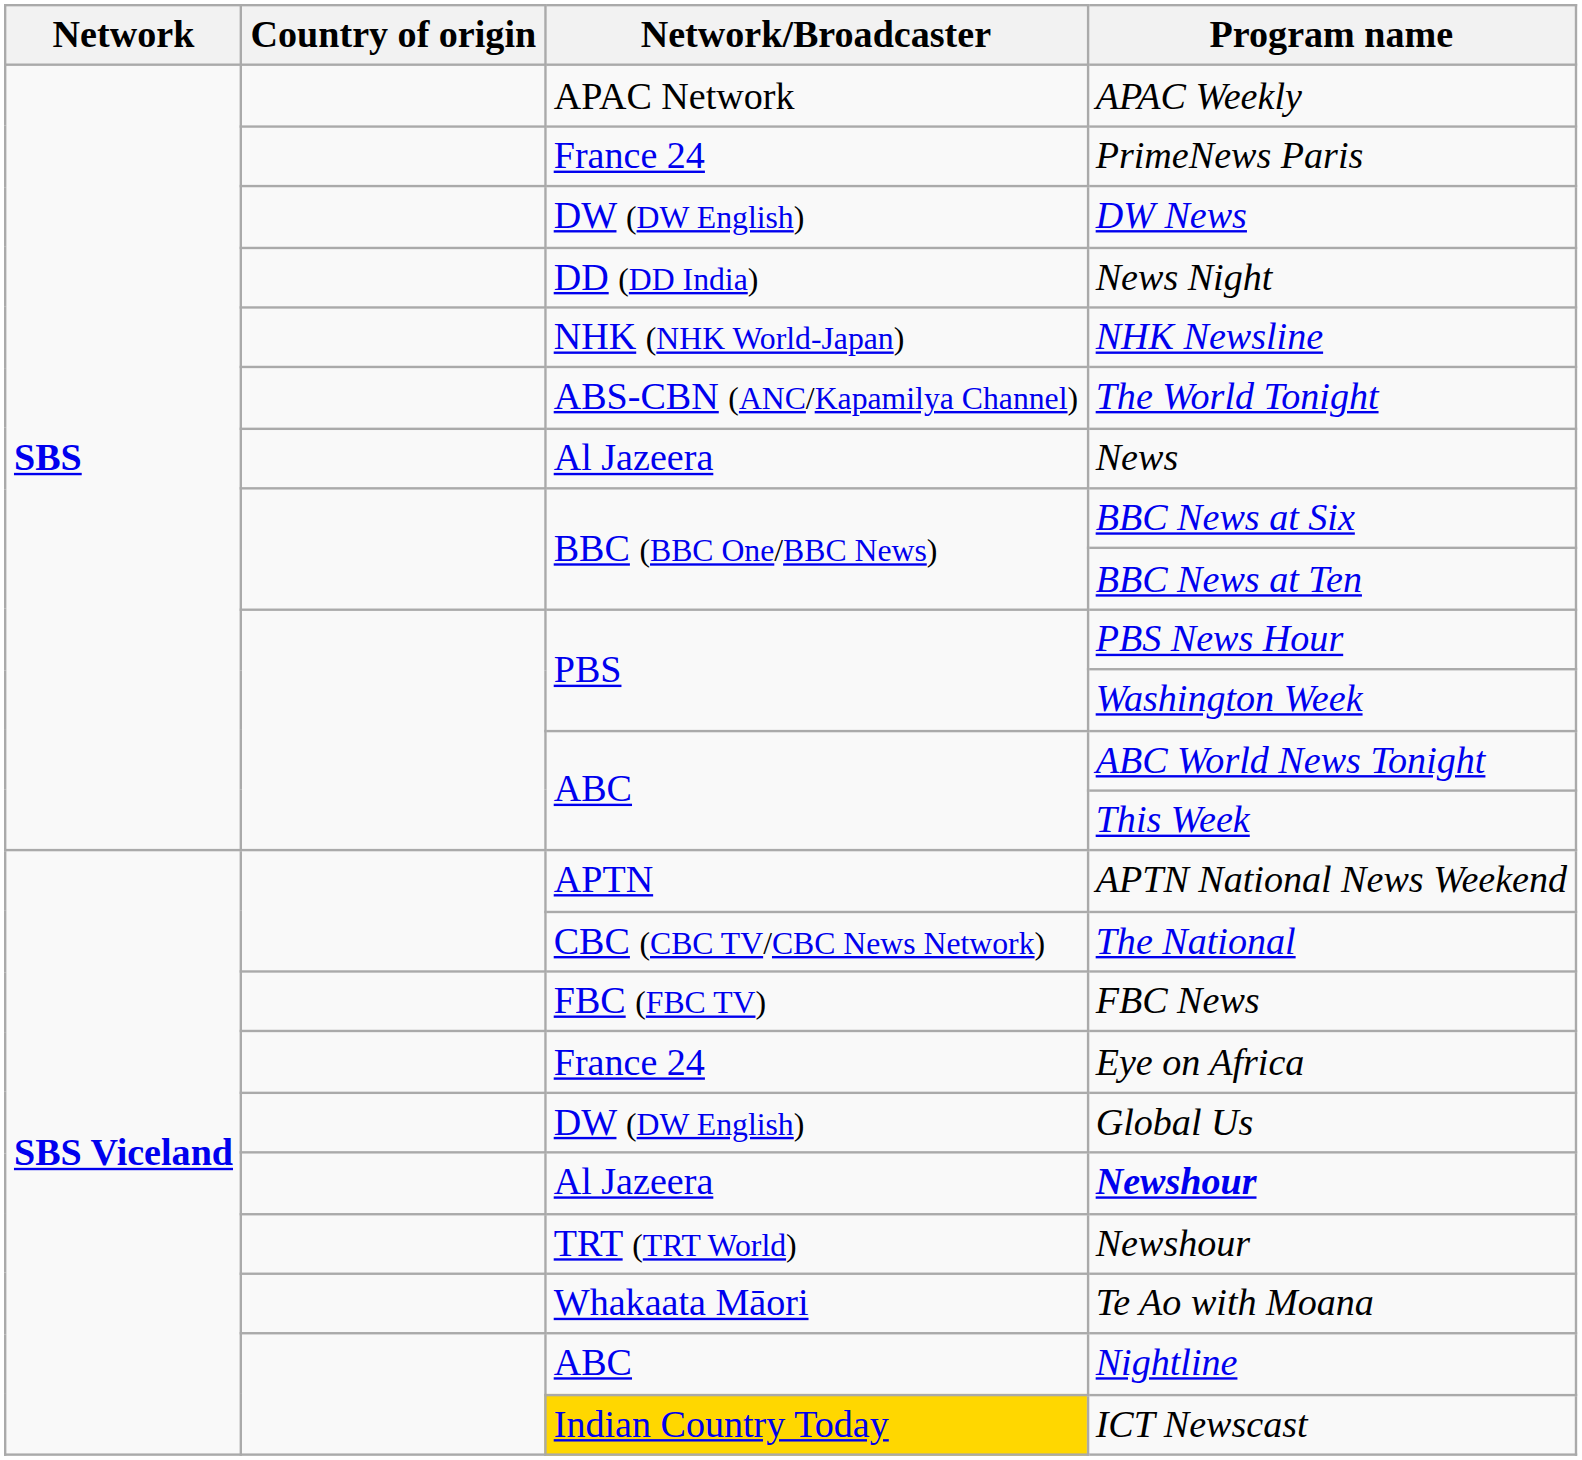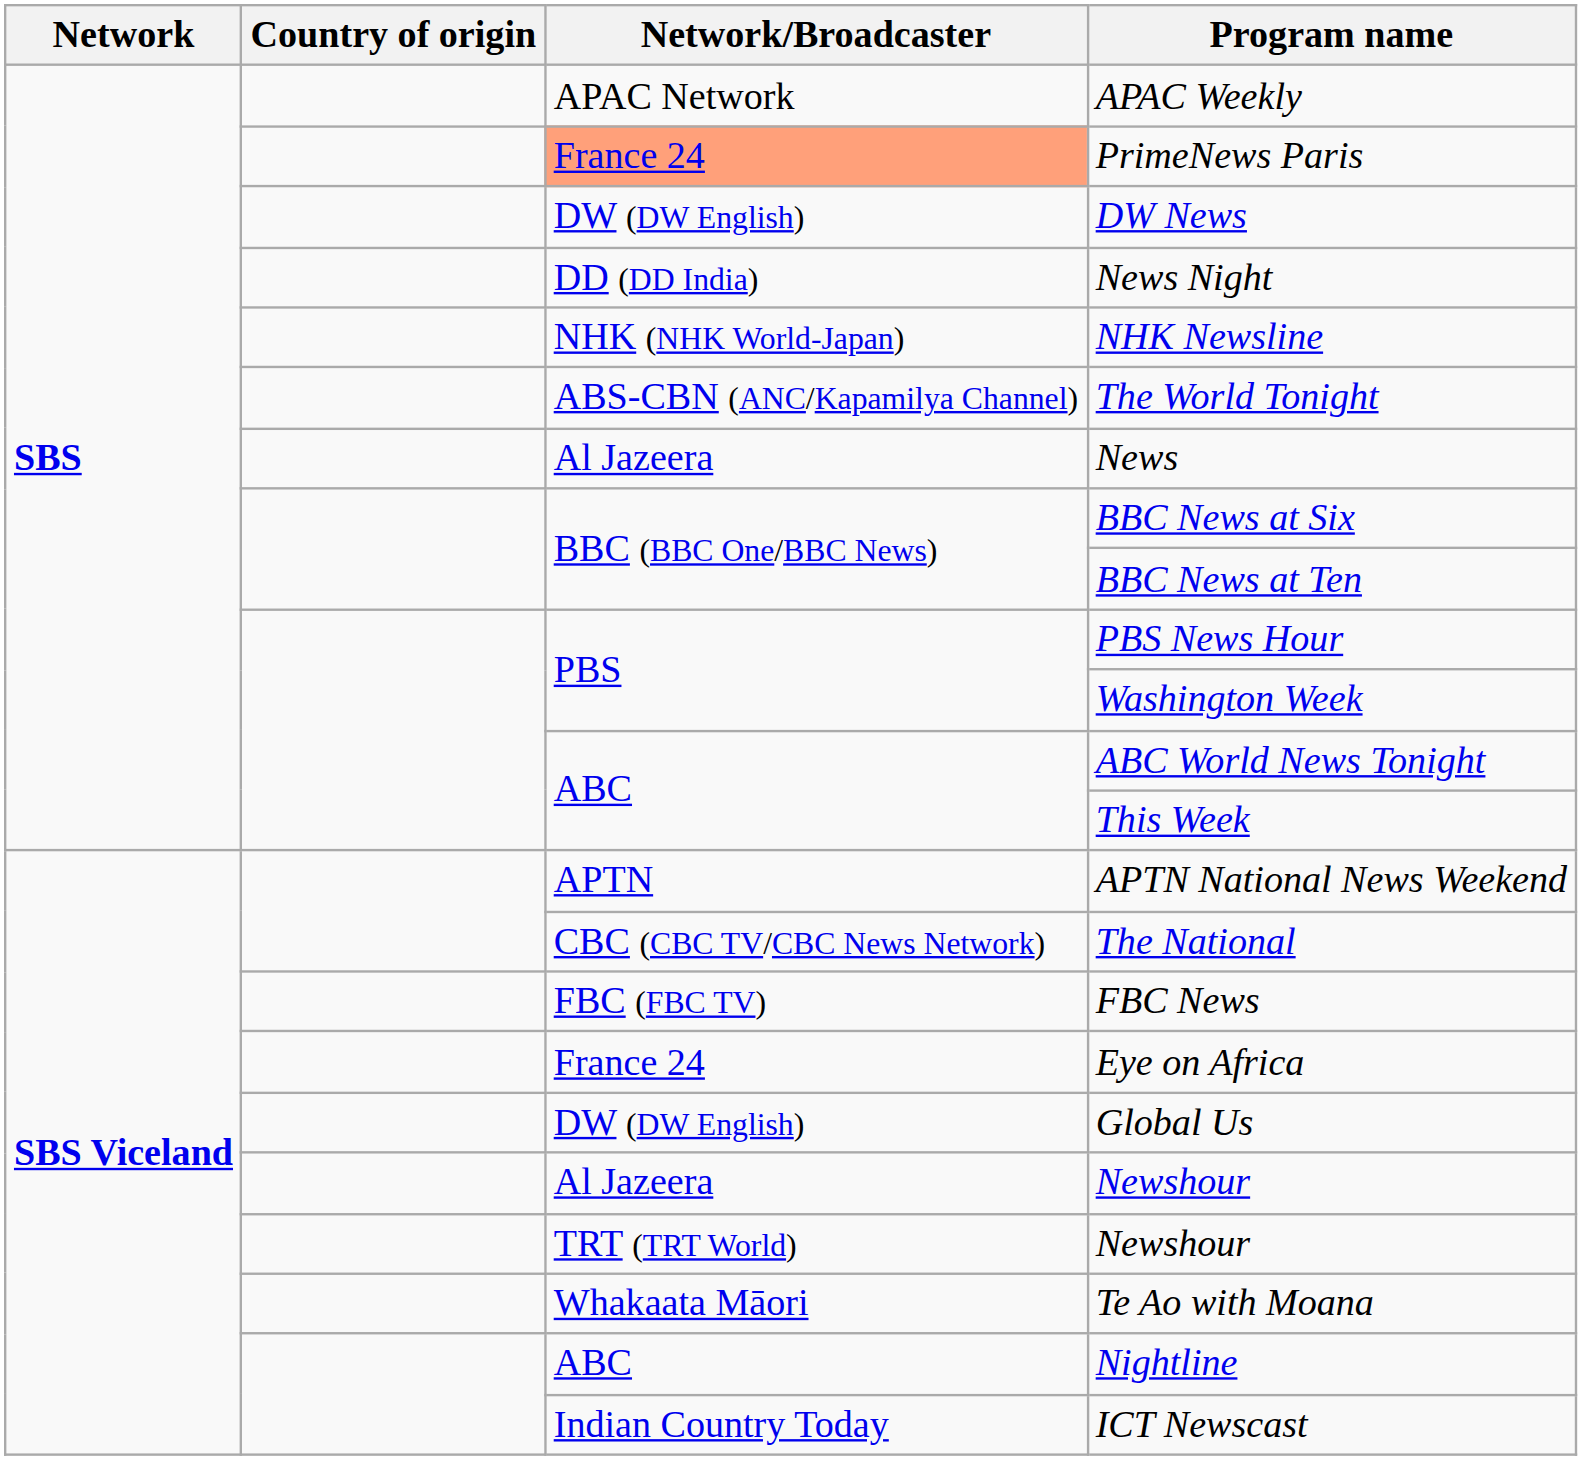(629, 155) no background -> (629, 155) lightsalmon background
(1176, 1182) bold -> (1173, 1182) normal
(721, 1423) gold background -> (721, 1423) no background
